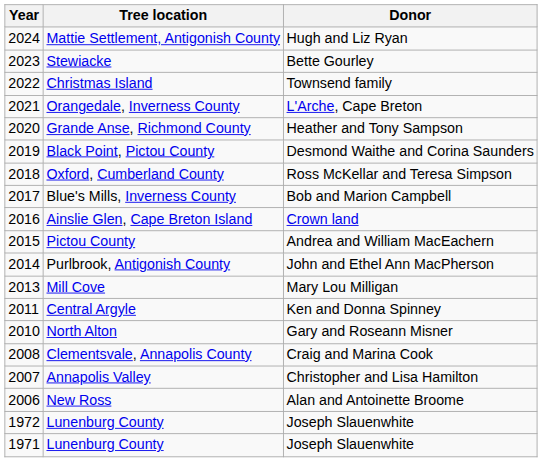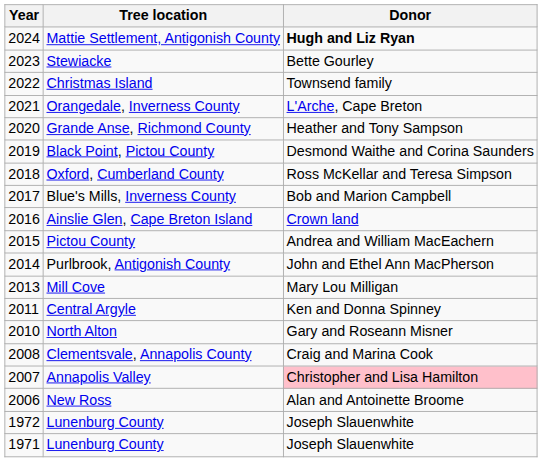(347, 38) normal -> (351, 38) bold
(382, 377) no background -> (382, 377) pink background
